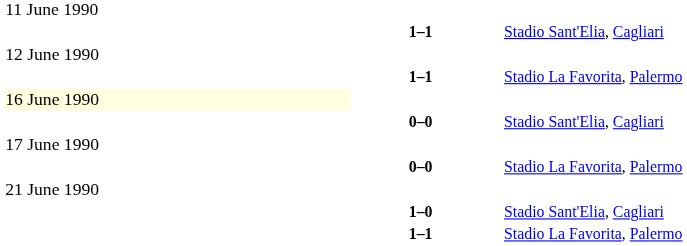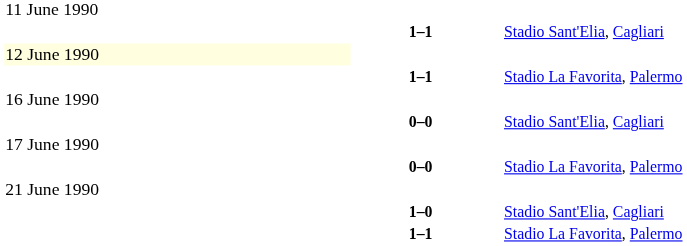(52, 54) no background -> (52, 54) lightyellow background
(52, 99) lightyellow background -> (52, 99) no background
